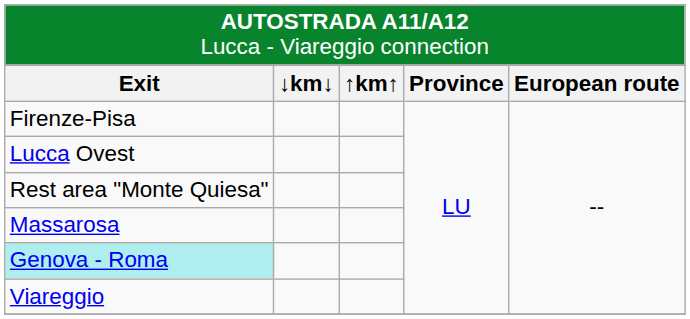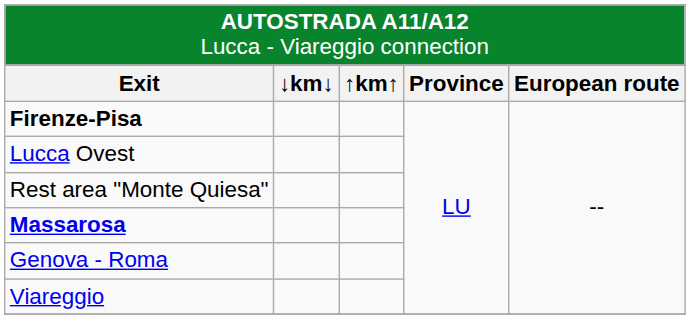(73, 118) normal -> (76, 118) bold
(65, 225) normal -> (68, 225) bold
(89, 260) paleturquoise background -> (89, 260) no background
